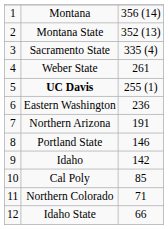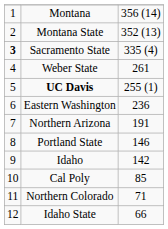(13, 50) normal -> (13, 50) bold
